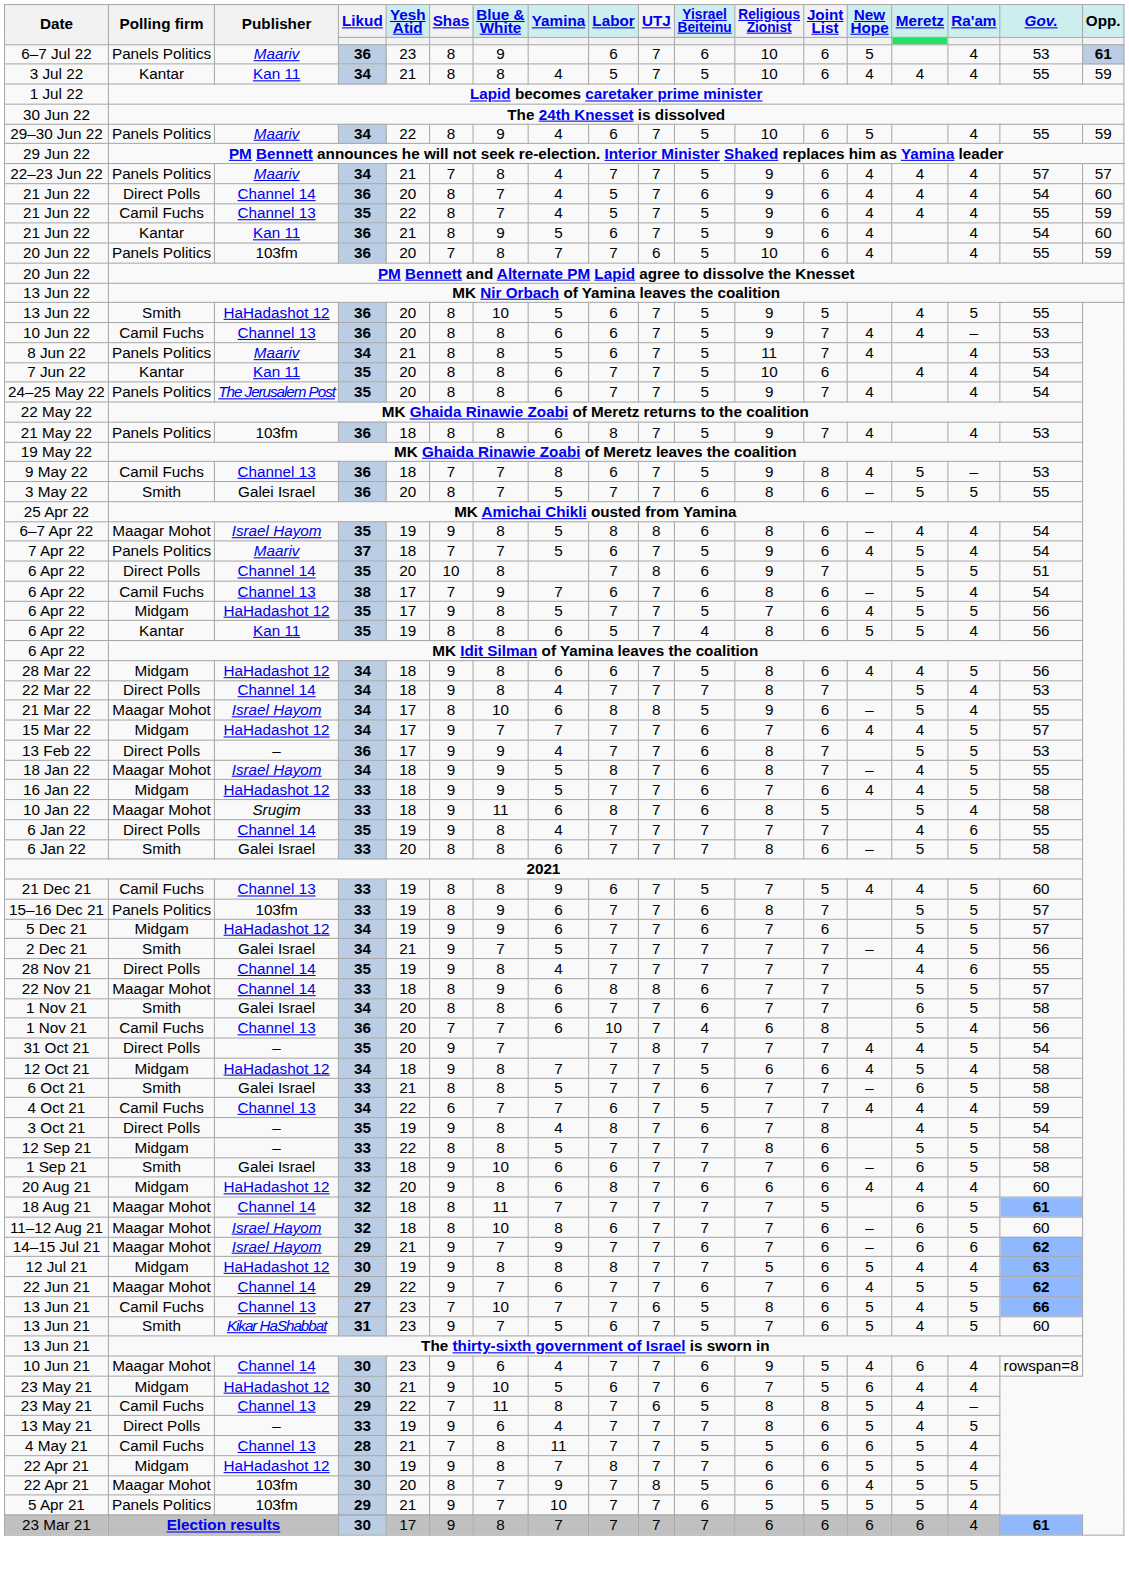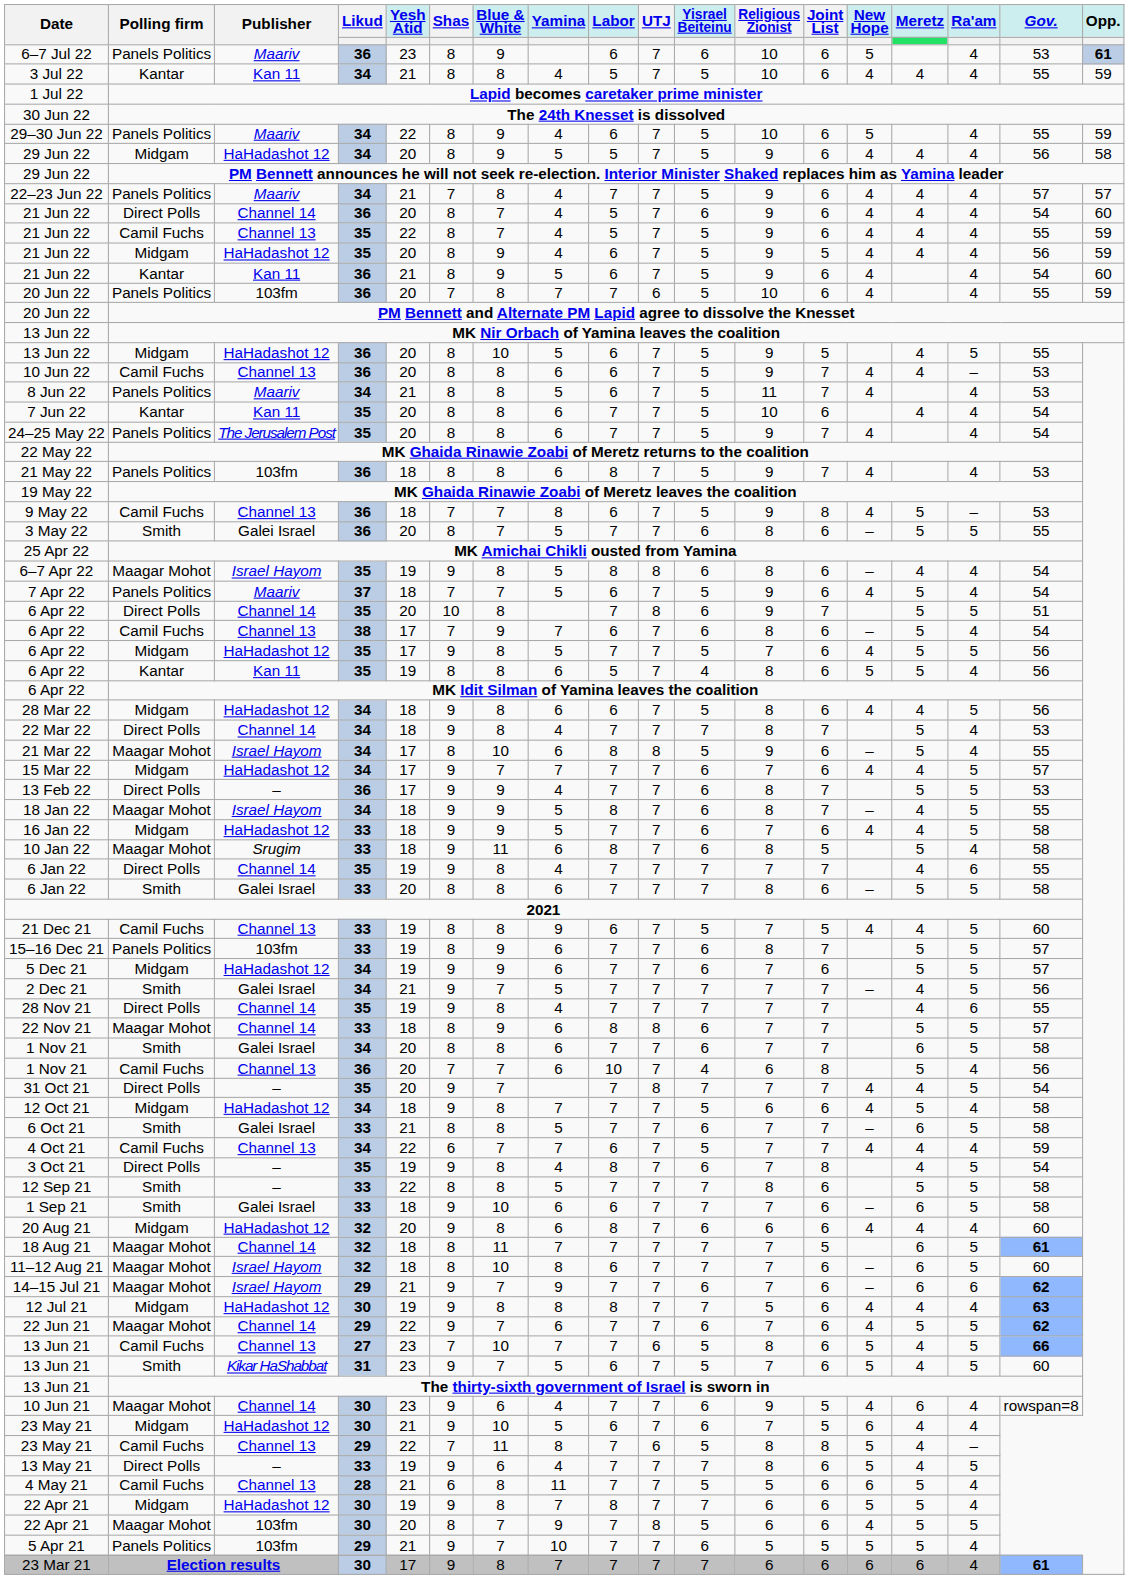+ row: (56, 154)
+ row: (56, 253)
(162, 313) Smith -> (162, 353) Midgam
(162, 1148) Midgam -> (162, 1187) Smith
(870, 1267) 5 -> (870, 1307) 4
(451, 1446) 7 -> (451, 1486) 6
